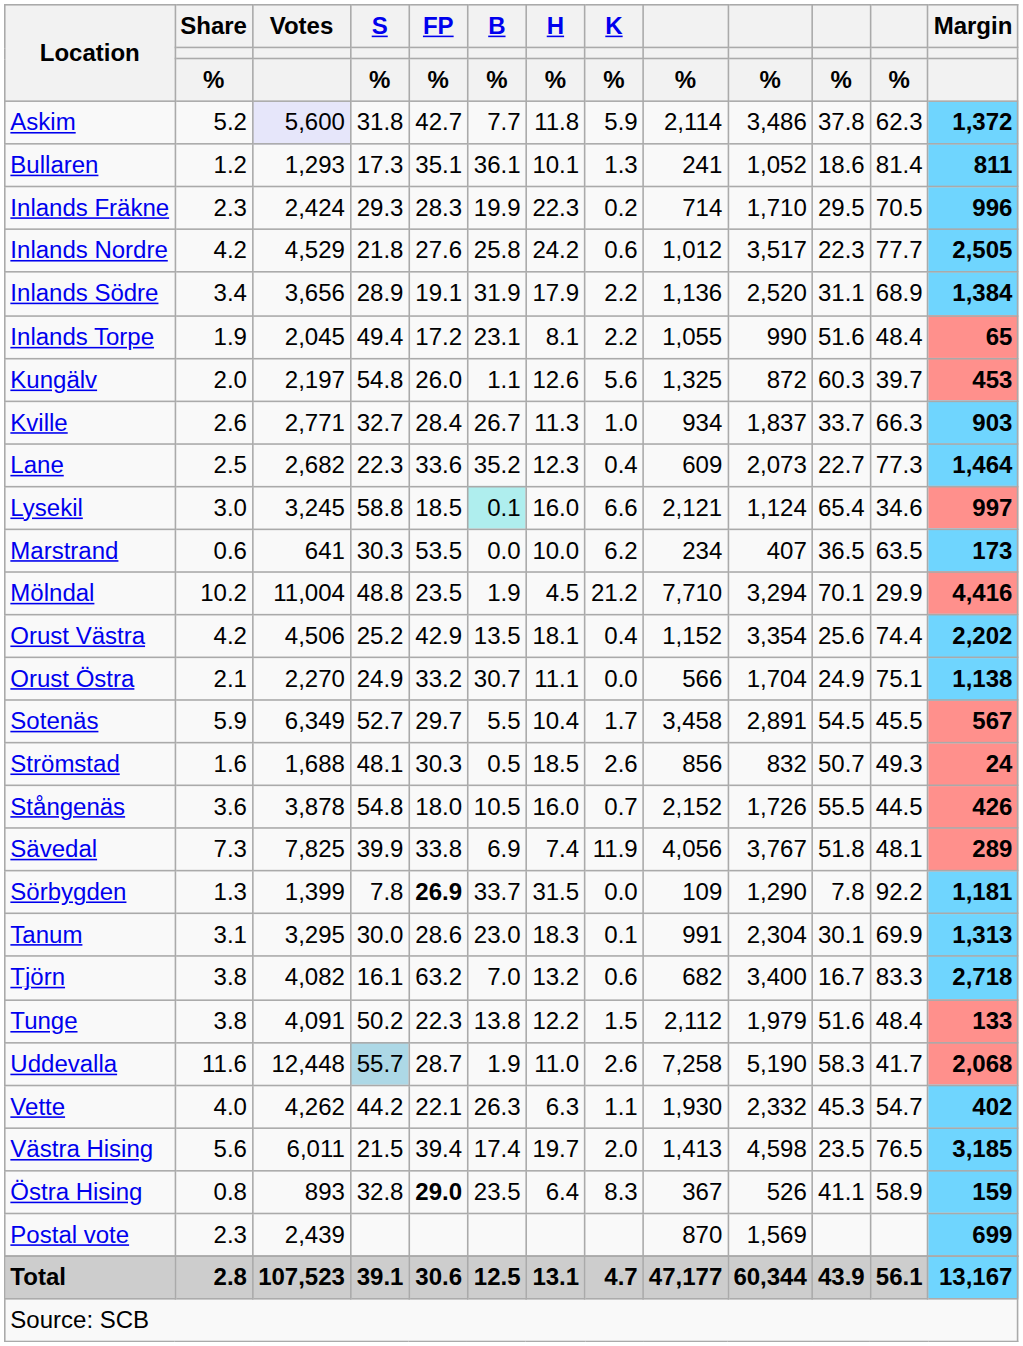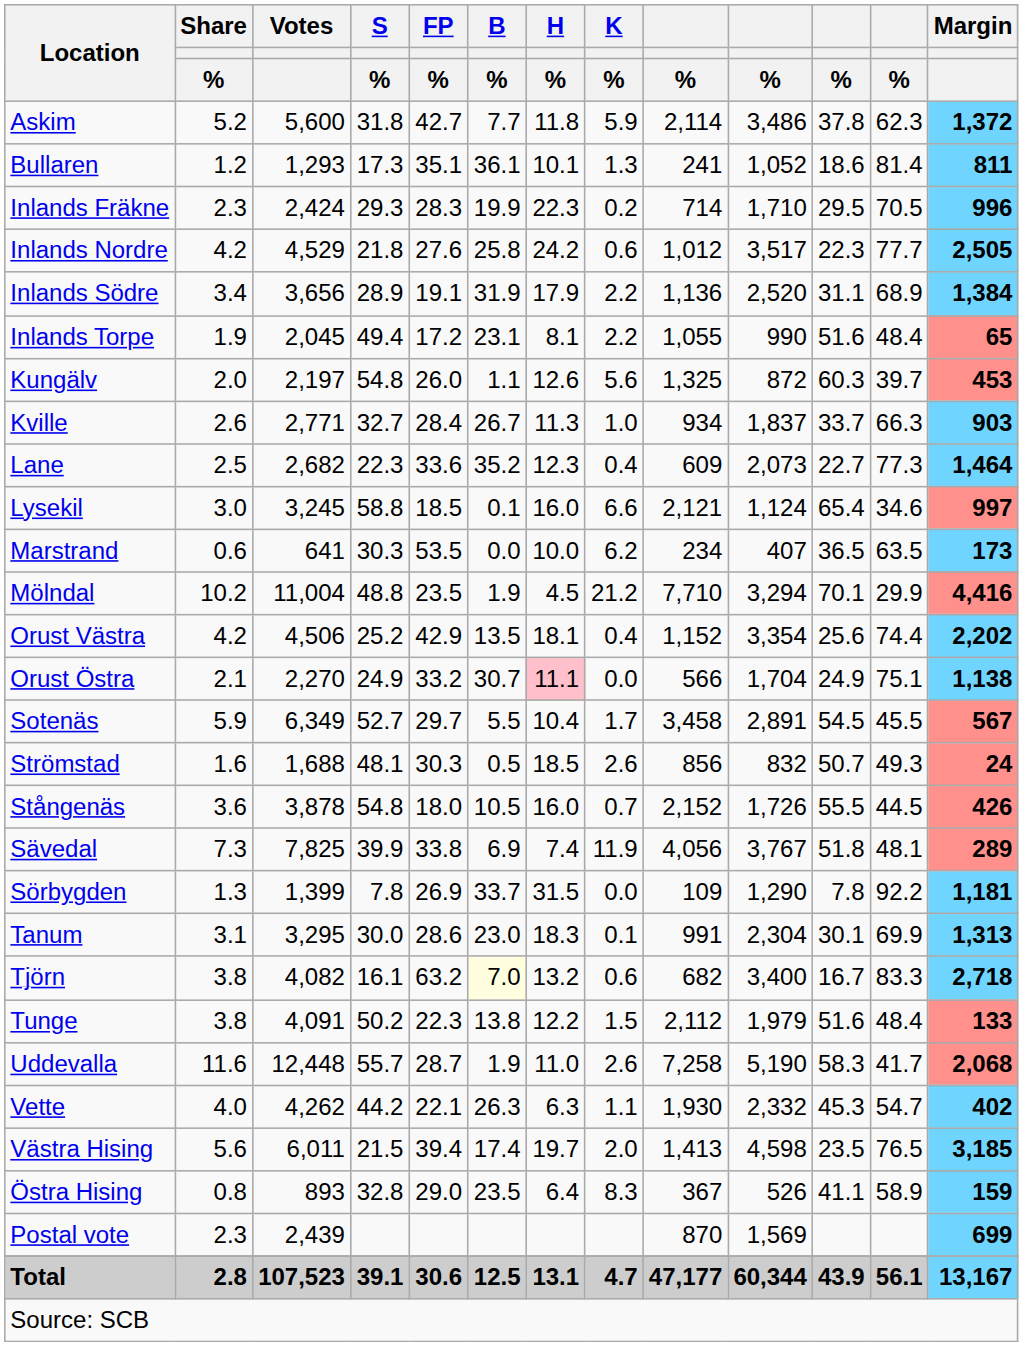(315, 122) lavender background -> (315, 122) no background
(504, 507) paleturquoise background -> (504, 507) no background
(557, 678) no background -> (557, 678) pink background
(439, 892) bold -> (439, 892) normal
(504, 977) no background -> (504, 977) lightyellow background
(380, 1063) lightblue background -> (380, 1063) no background
(439, 1191) bold -> (439, 1191) normal
